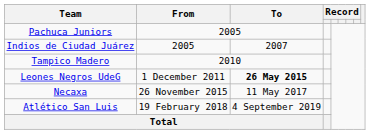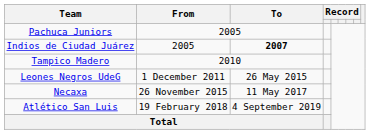(277, 46) normal -> (277, 46) bold
(277, 76) bold -> (277, 76) normal
